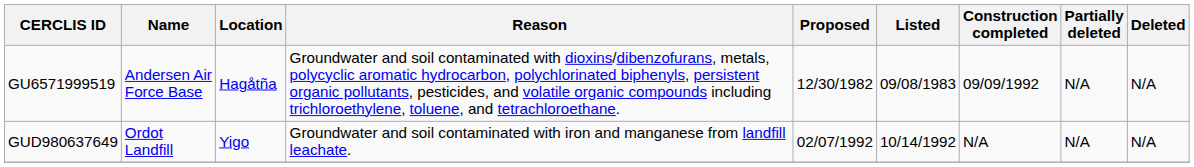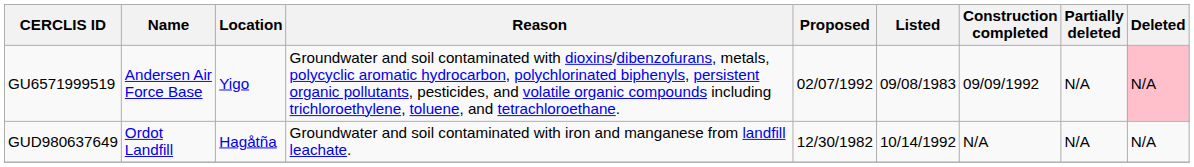(248, 83) Hagåtña -> (234, 83) Yigo
(835, 83) 12/30/1982 -> (835, 83) 02/07/1992
(1143, 83) no background -> (1143, 83) pink background
(234, 141) Yigo -> (248, 141) Hagåtña
(835, 141) 02/07/1992 -> (835, 141) 12/30/1982
